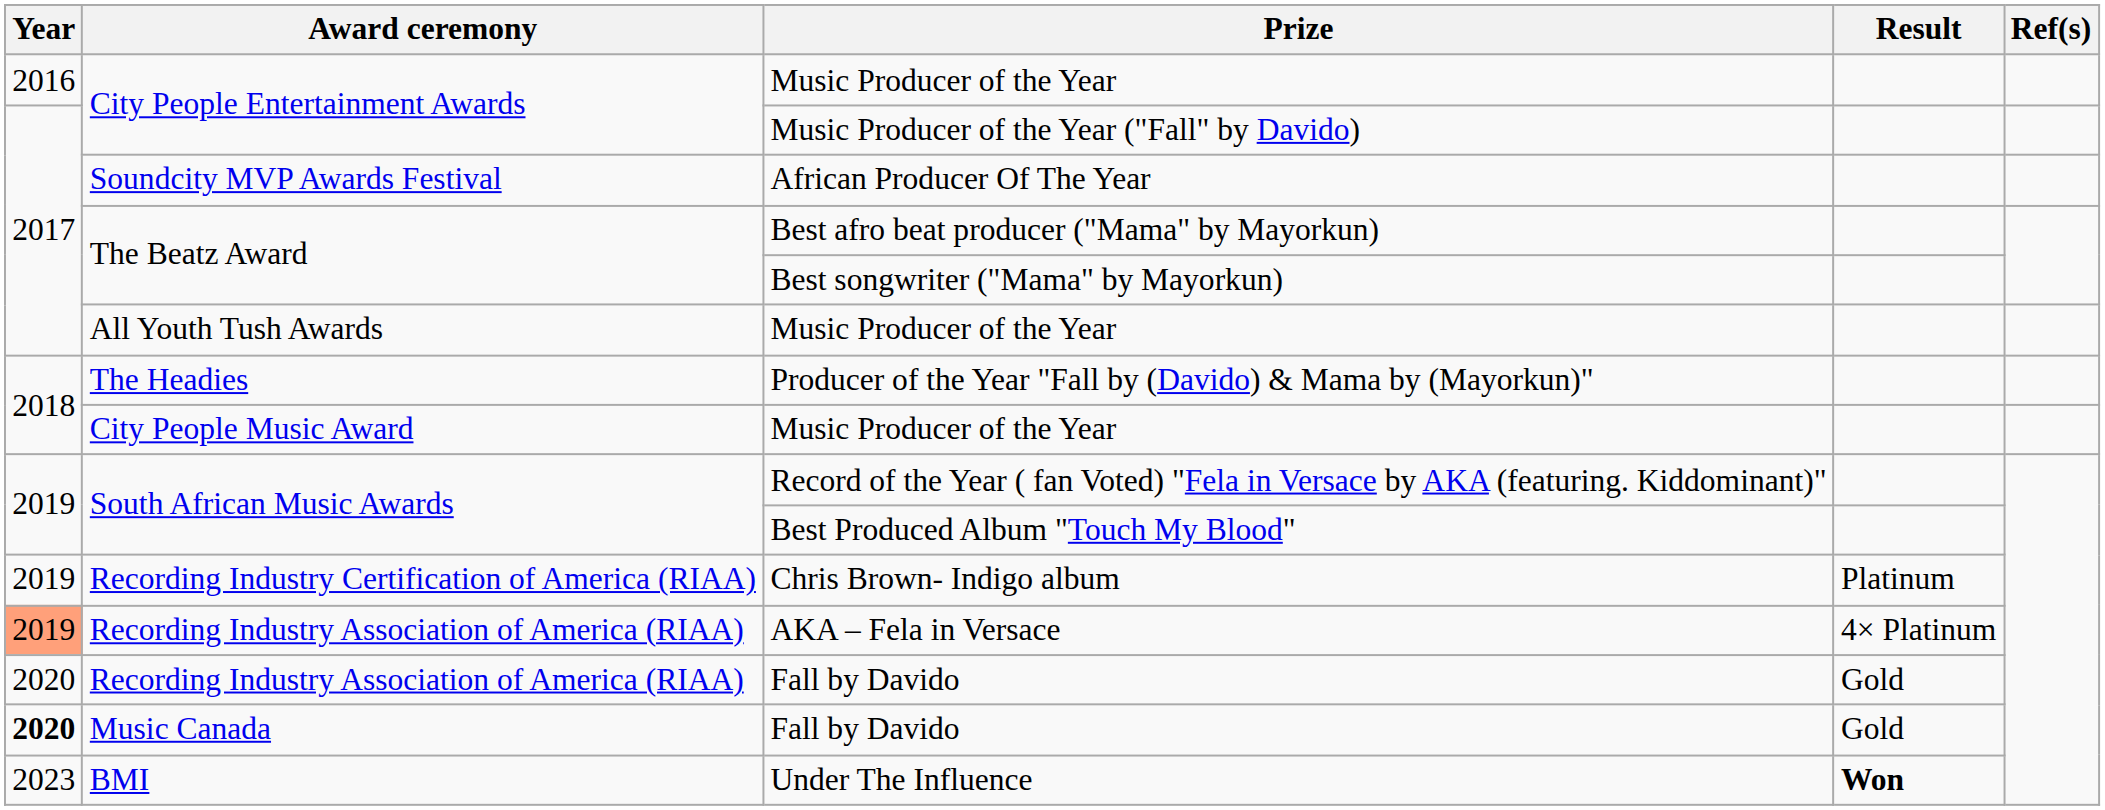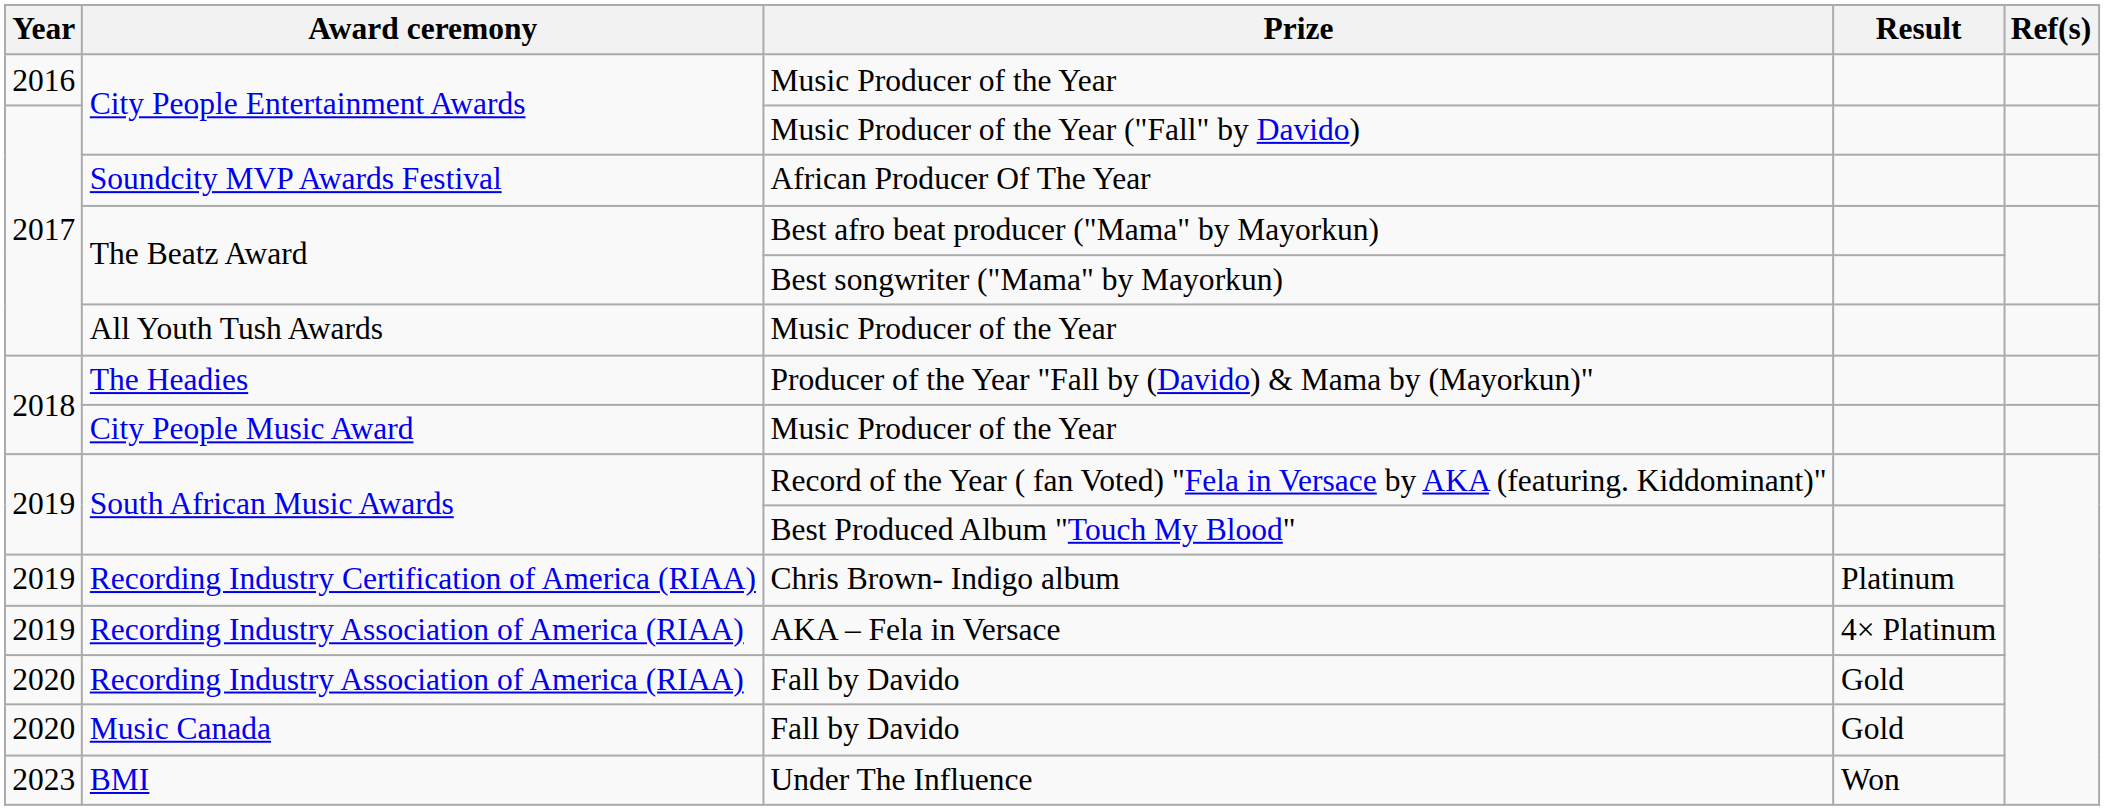(44, 629) lightsalmon background -> (44, 629) no background
(44, 729) bold -> (44, 729) normal
(1873, 779) bold -> (1870, 779) normal
